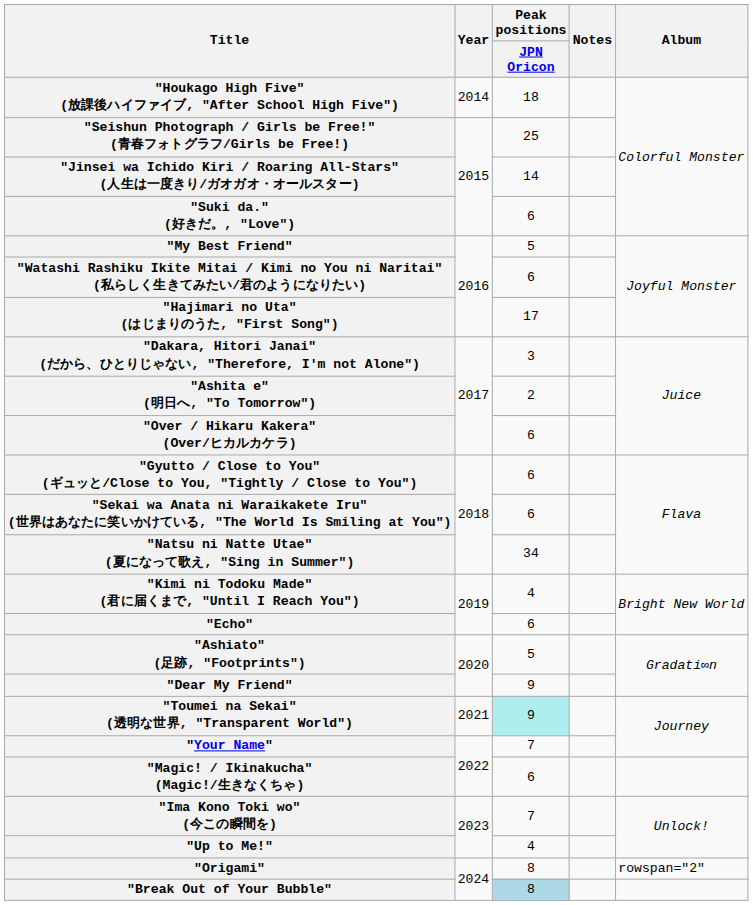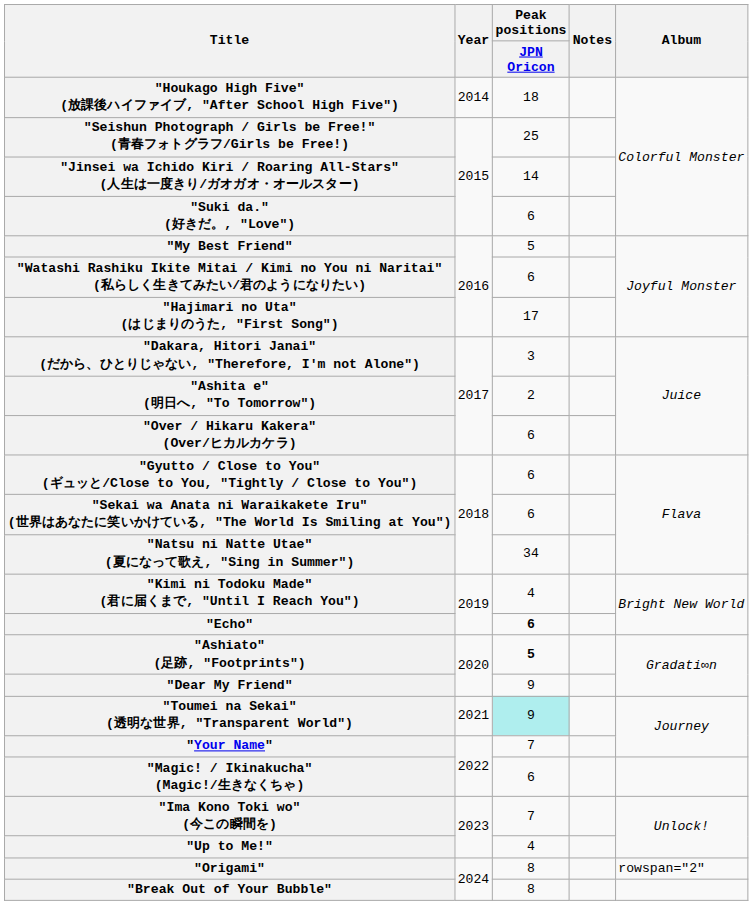(531, 624) normal -> (531, 624) bold
(531, 655) normal -> (531, 655) bold
(531, 890) lightblue background -> (531, 890) no background
